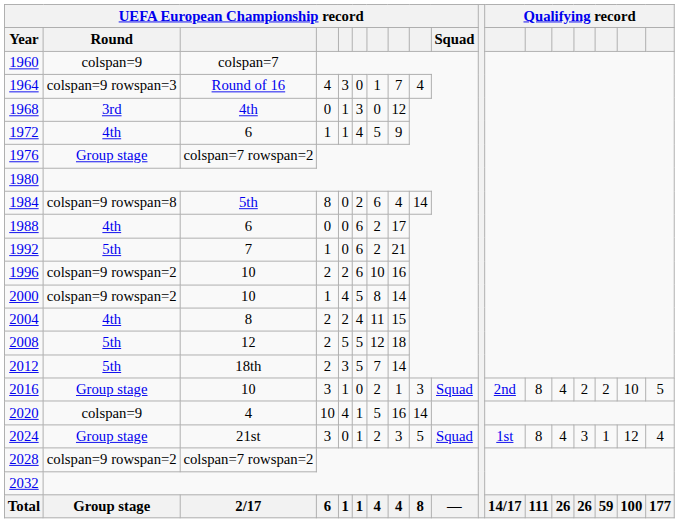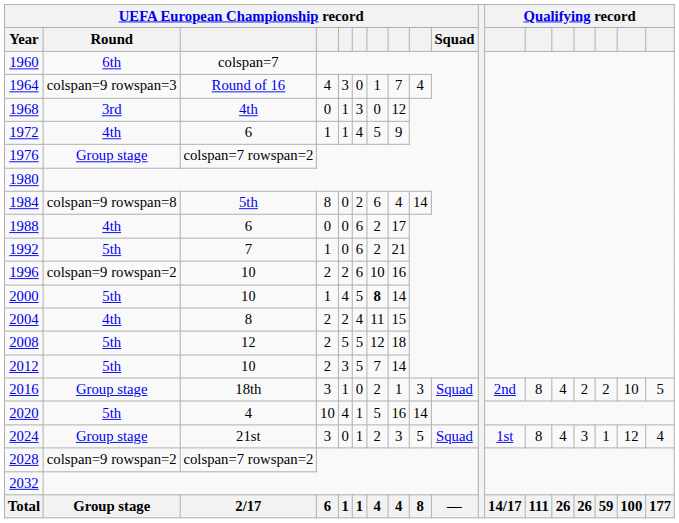(112, 62) colspan=9 -> (112, 62) 6th
(112, 296) colspan=9 rowspan=2 -> (112, 296) 5th
(377, 296) normal -> (377, 296) bold
(248, 366) 18th -> (248, 366) 10
(248, 389) 10 -> (248, 389) 18th
(112, 413) colspan=9 -> (112, 413) 5th
